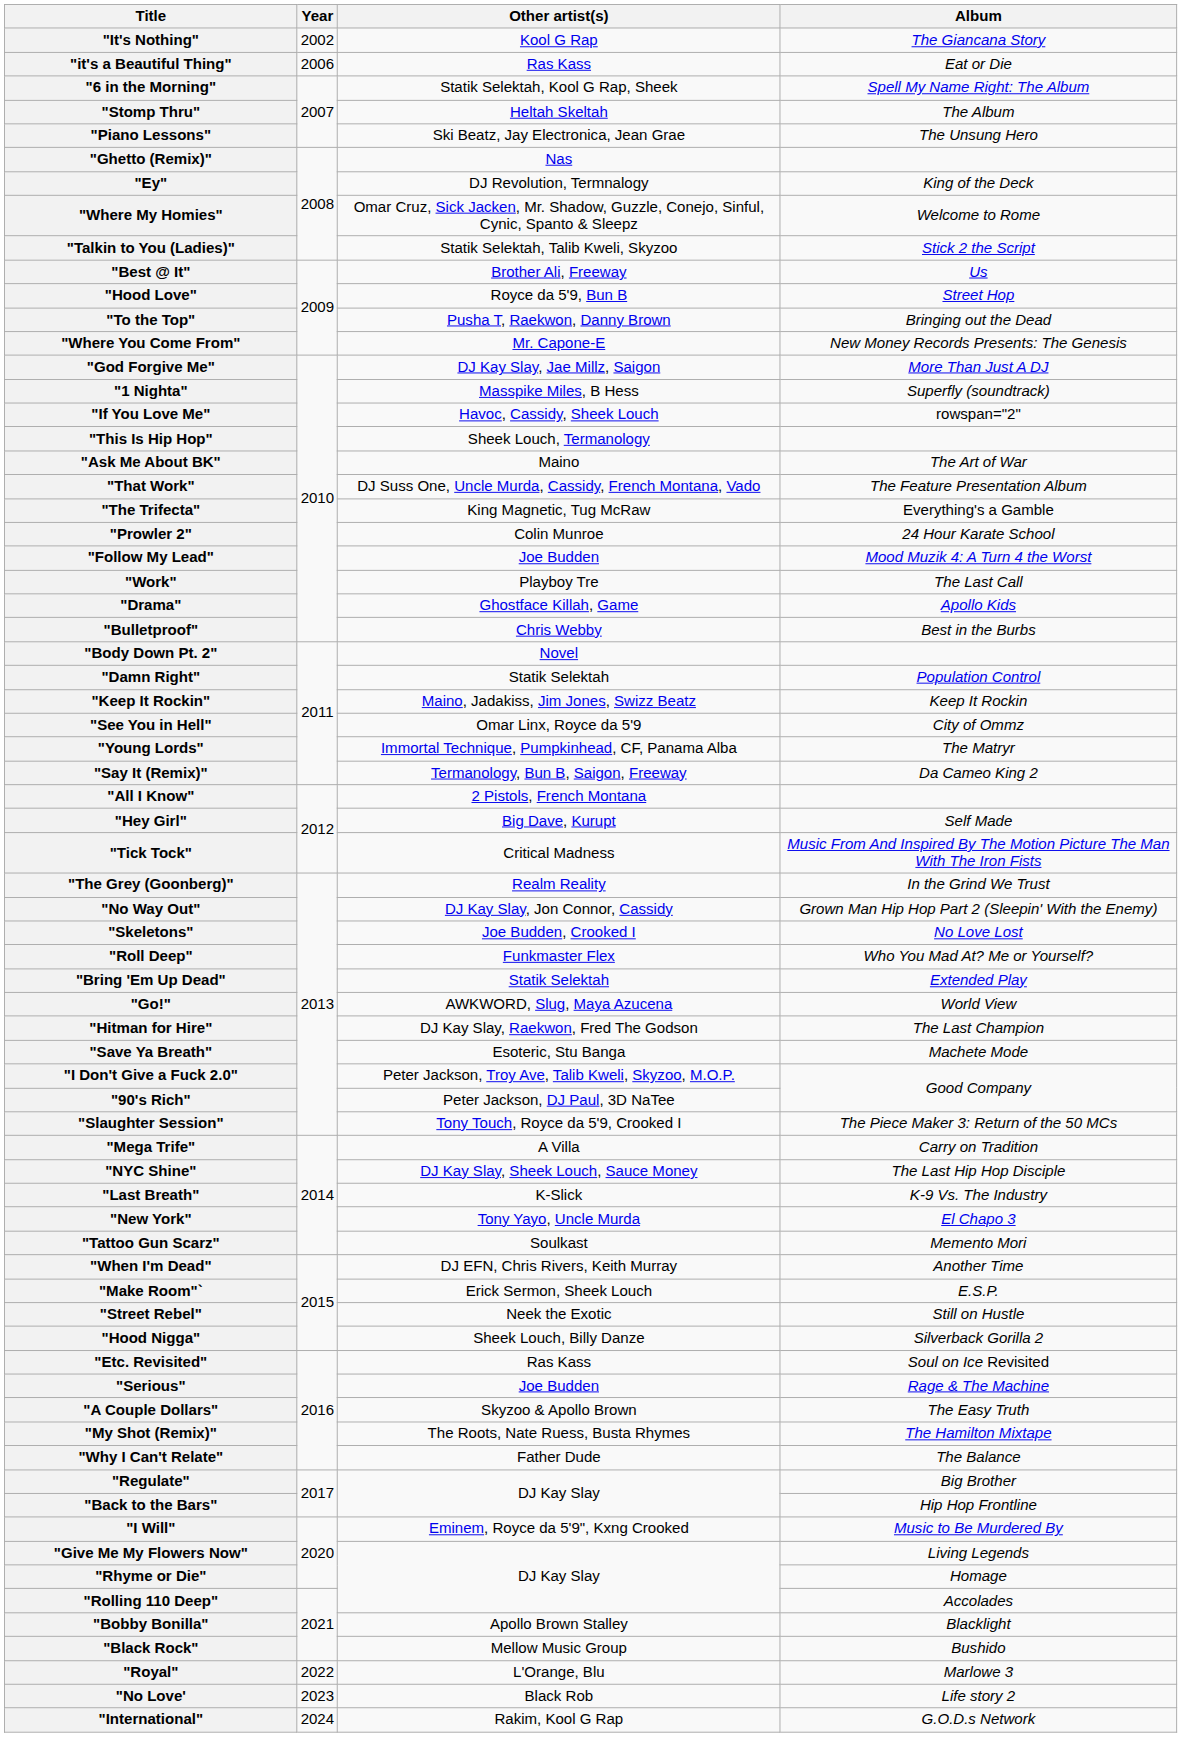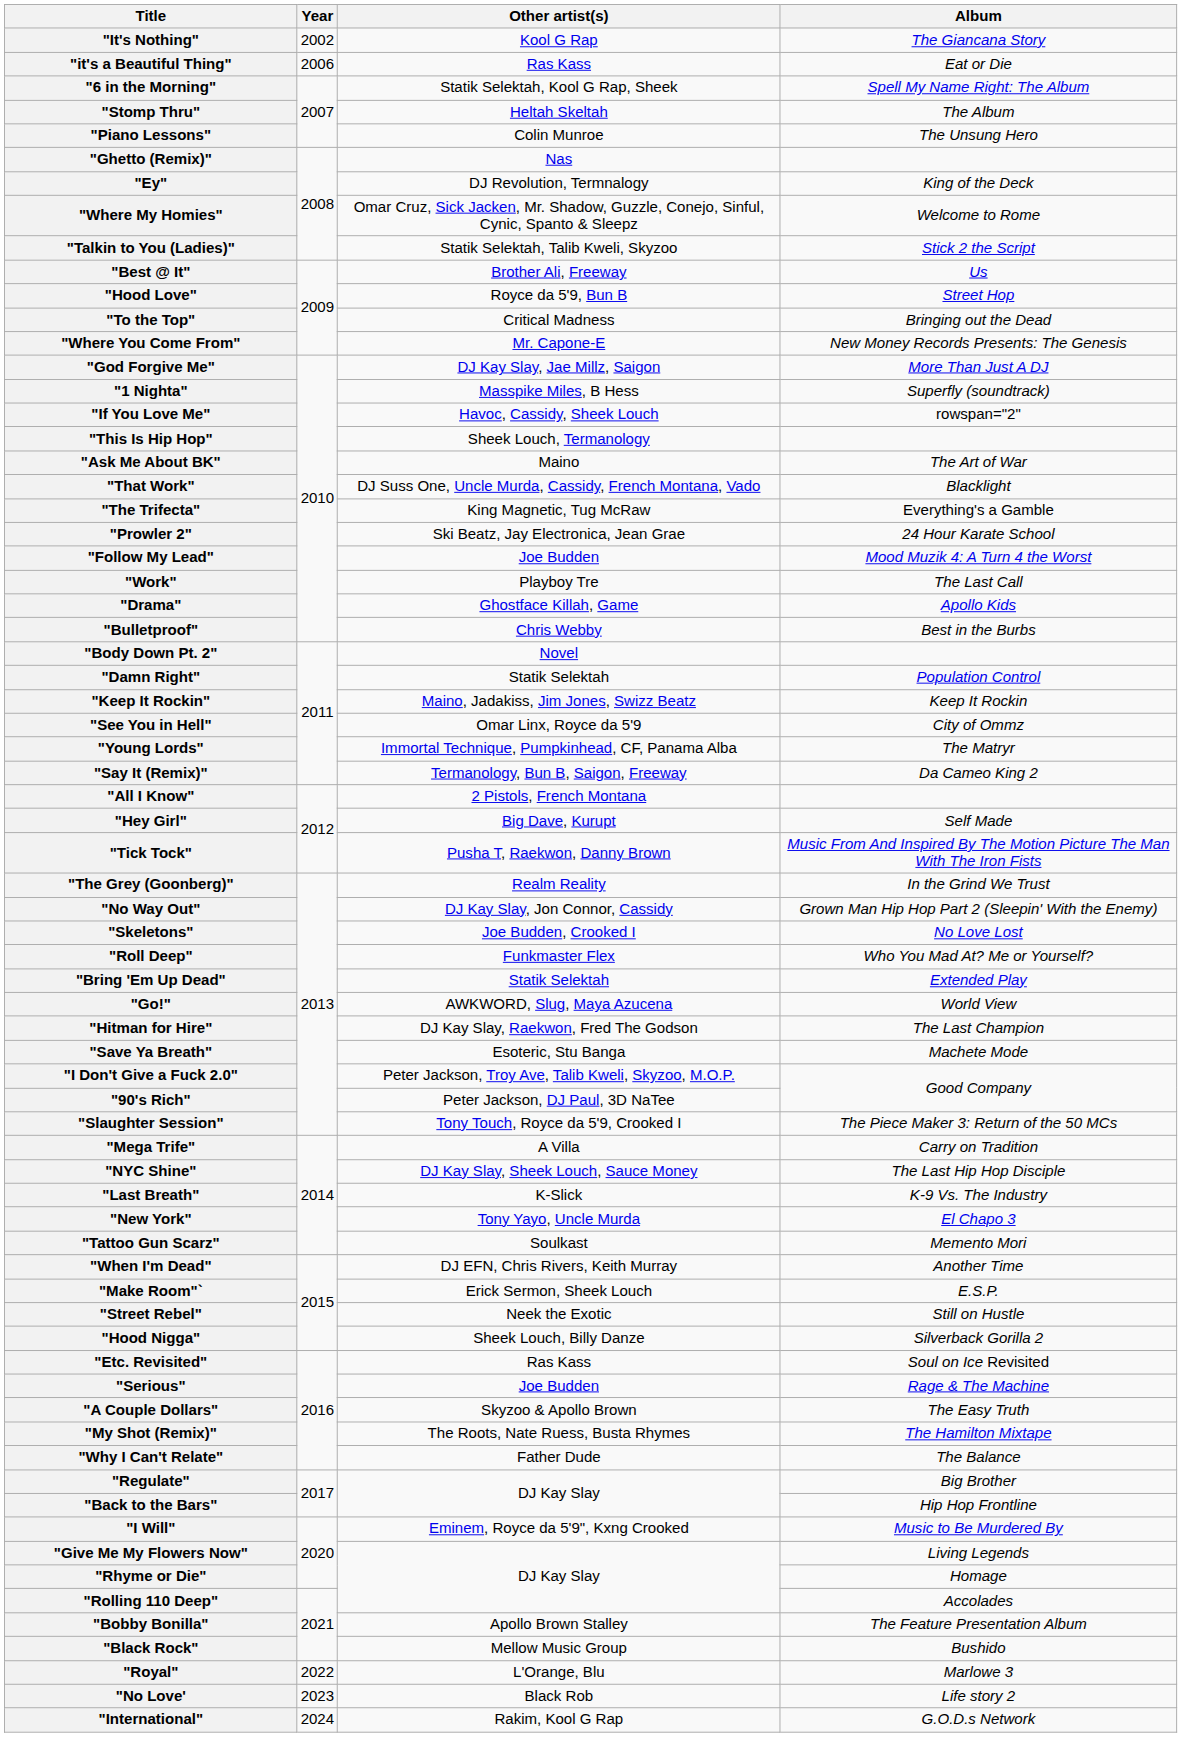(559, 135) Ski Beatz, Jay Electronica, Jean Grae -> (559, 135) Colin Munroe
(559, 319) Pusha T, Raekwon, Danny Brown -> (559, 319) Critical Madness
(978, 486) The Feature Presentation Album -> (978, 486) Blacklight
(559, 534) Colin Munroe -> (559, 534) Ski Beatz, Jay Electronica, Jean Grae
(559, 852) Critical Madness -> (559, 852) Pusha T, Raekwon, Danny Brown
(978, 1624) Blacklight -> (978, 1624) The Feature Presentation Album
